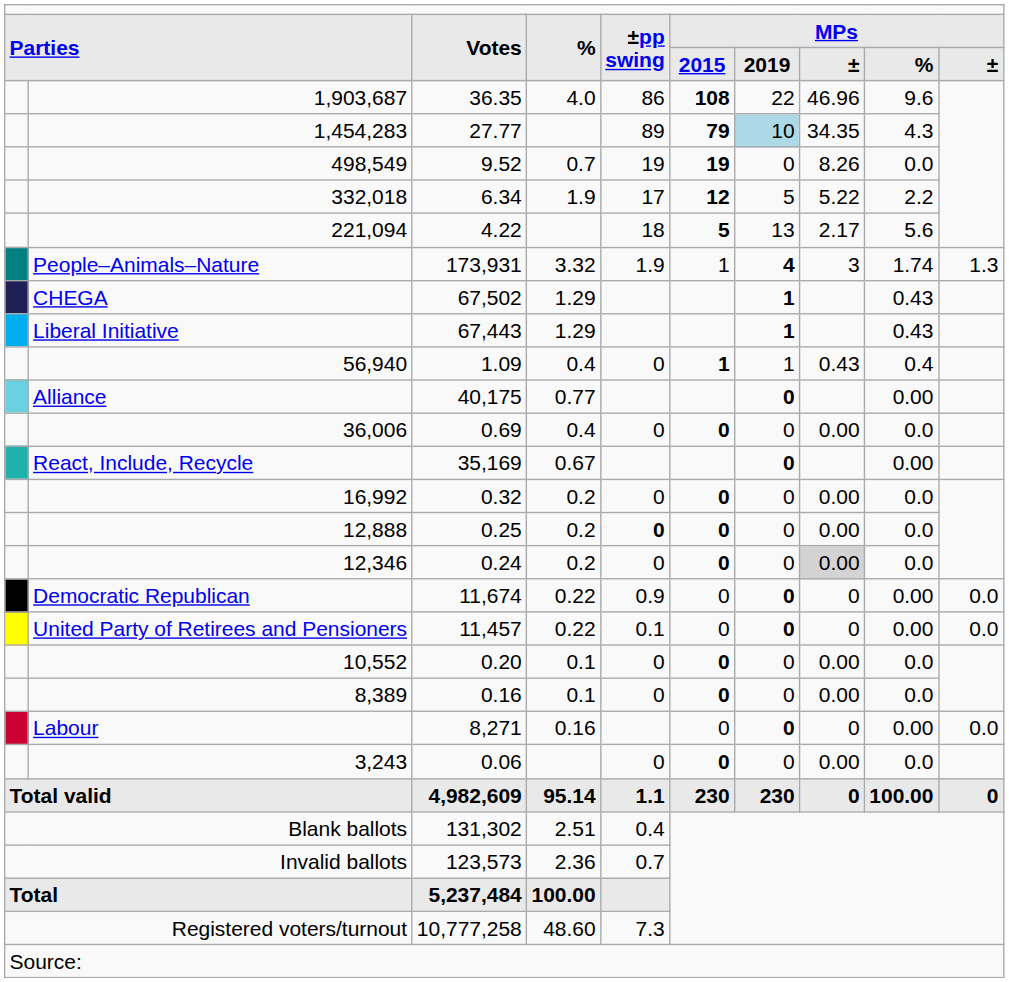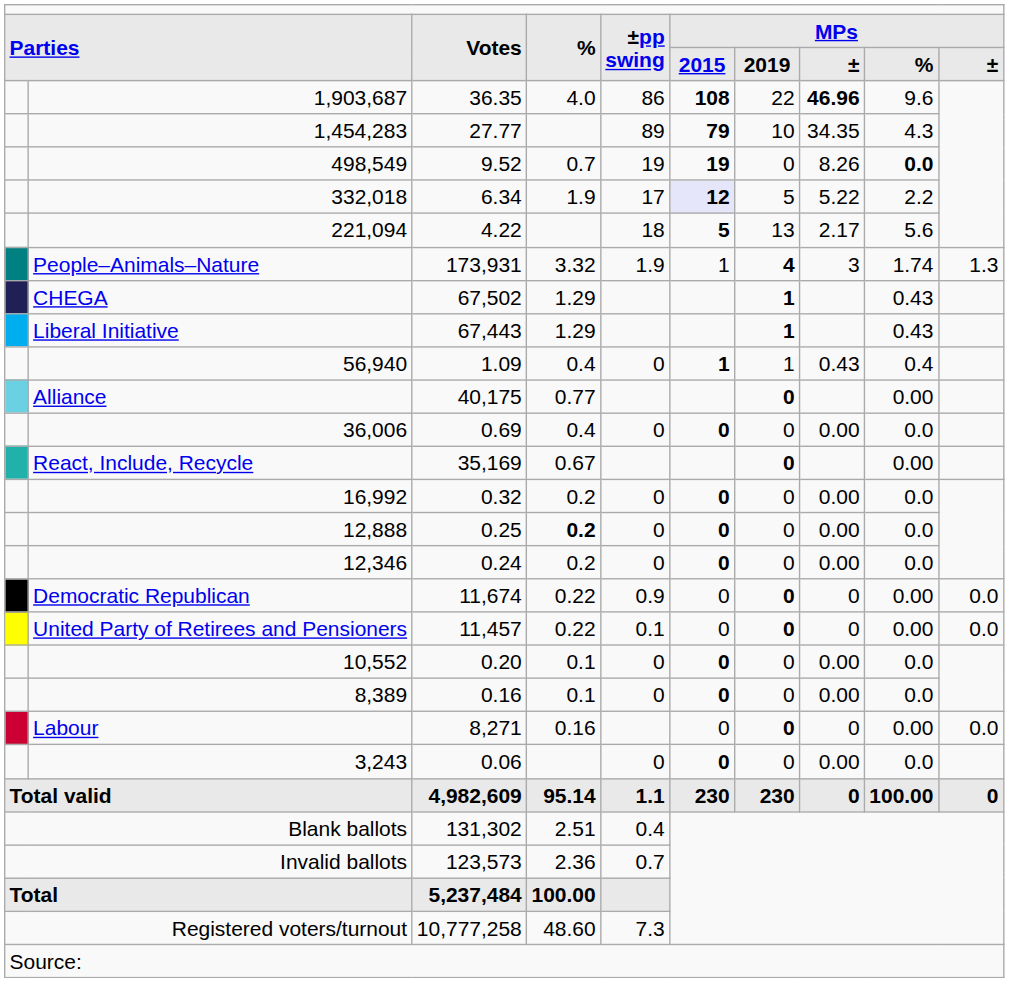(833, 98) normal -> (833, 98) bold
(783, 131) lightblue background -> (783, 131) no background
(919, 164) normal -> (919, 164) bold
(718, 197) no background -> (718, 197) lavender background
(581, 529) normal -> (581, 529) bold
(659, 529) bold -> (659, 529) normal
(839, 563) lightgrey background -> (839, 563) no background
